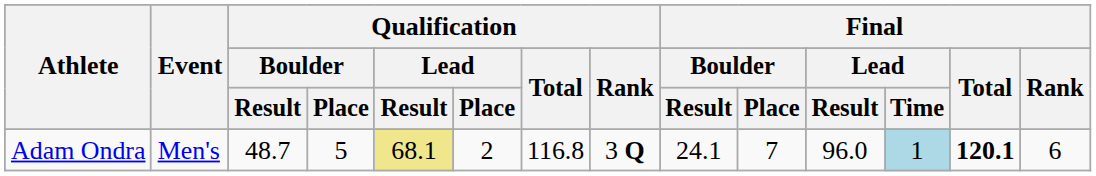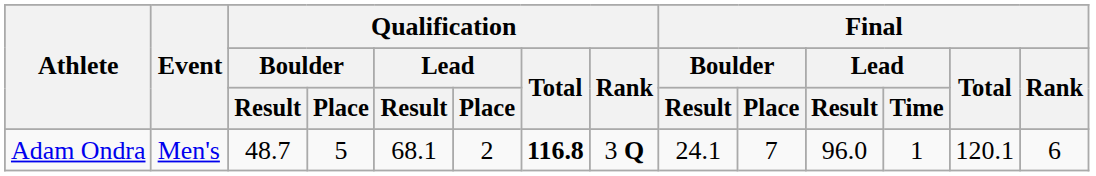(414, 149) khaki background -> (414, 149) no background
(556, 149) normal -> (555, 149) bold
(917, 149) lightblue background -> (917, 149) no background
(985, 149) bold -> (985, 149) normal
